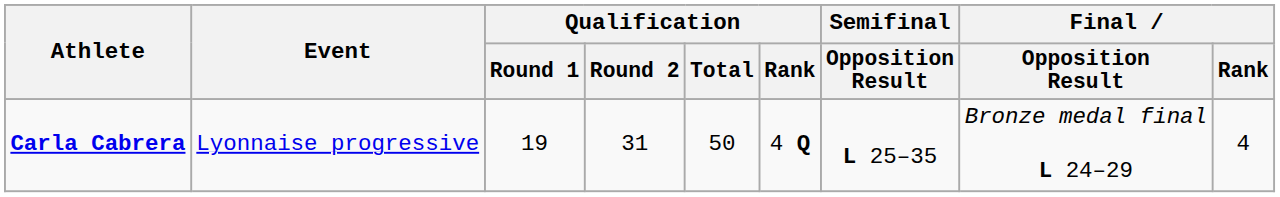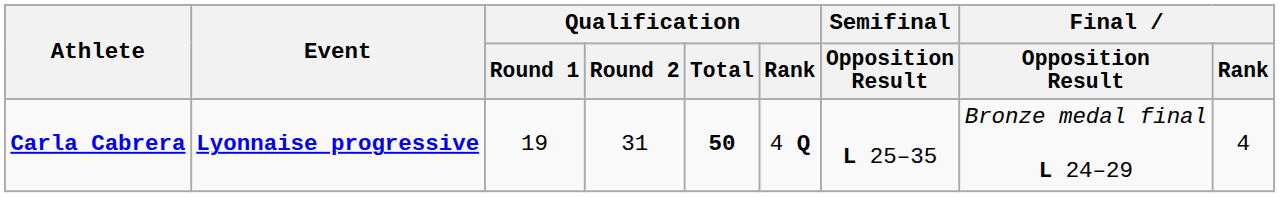(338, 145) normal -> (338, 145) bold
(722, 145) normal -> (722, 145) bold
